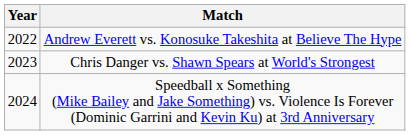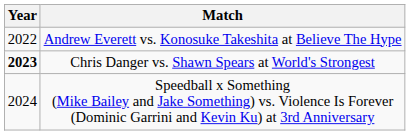(22, 62) normal -> (22, 62) bold
